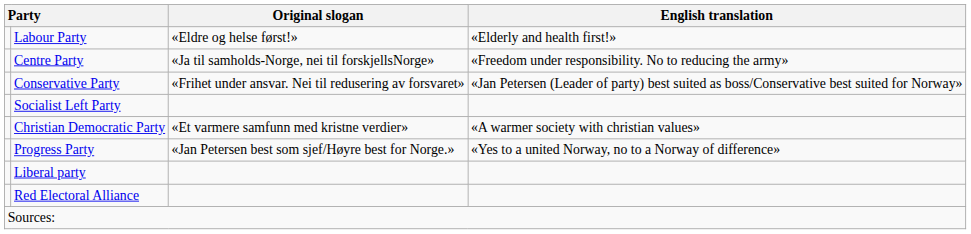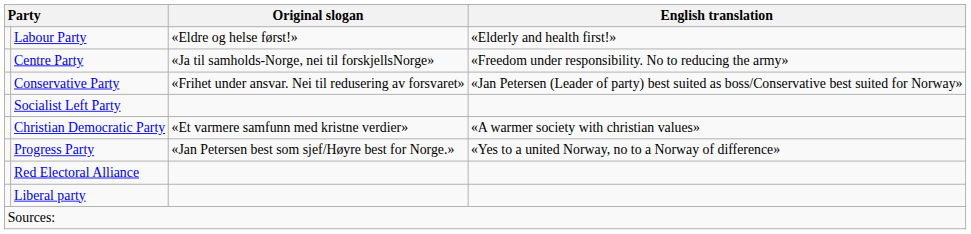rows swapped: (50, 172) <-> (77, 194)
